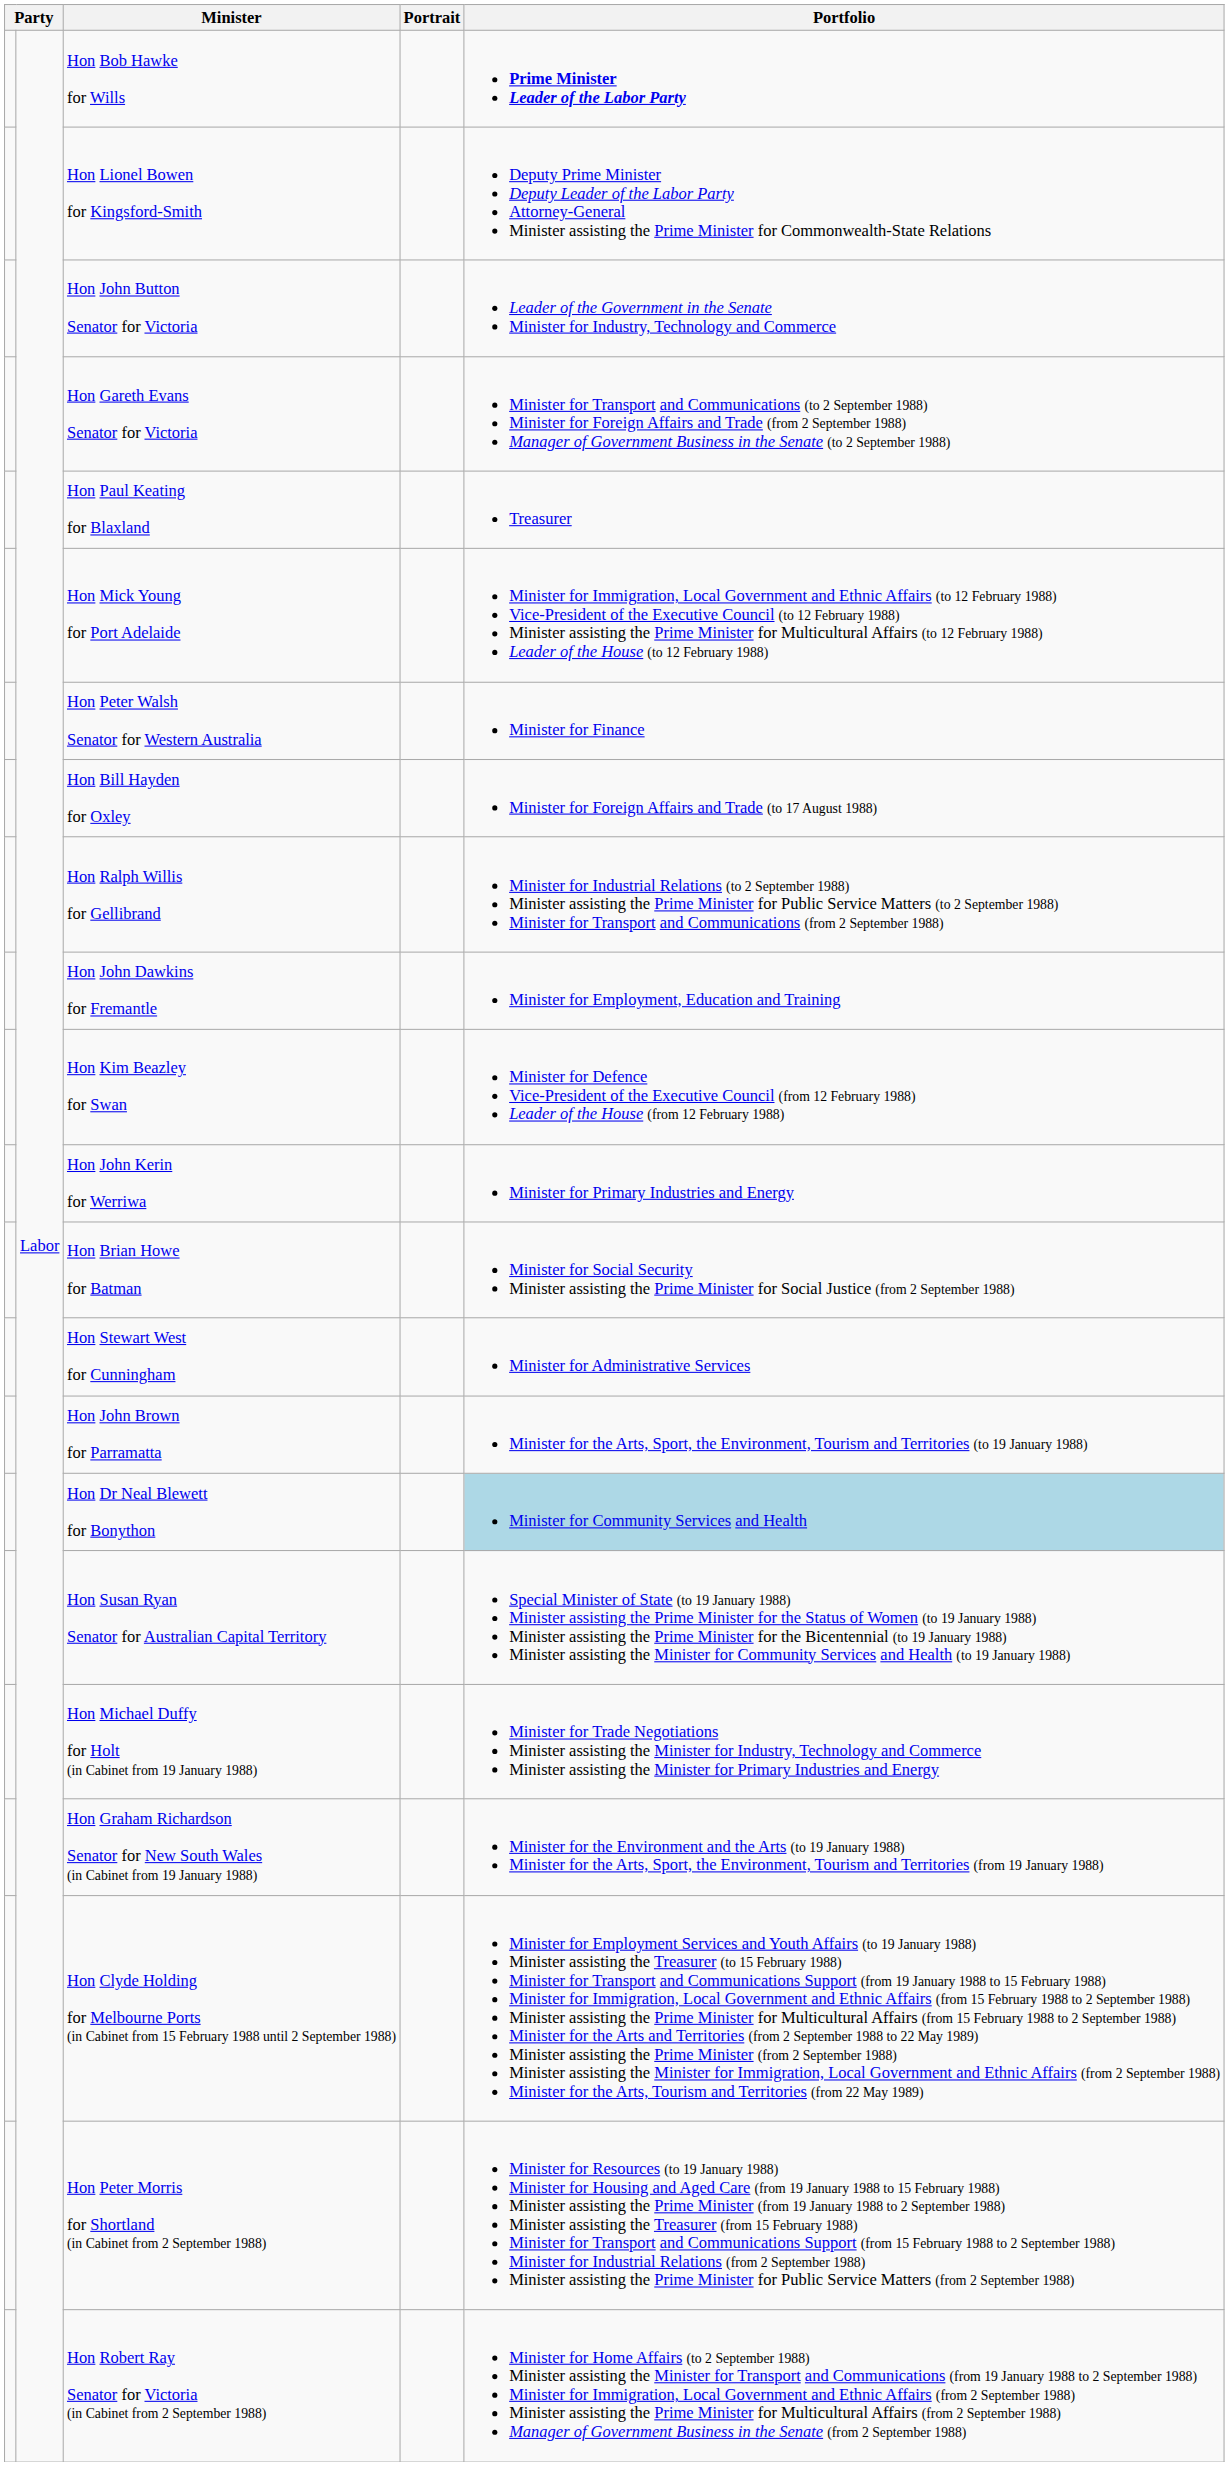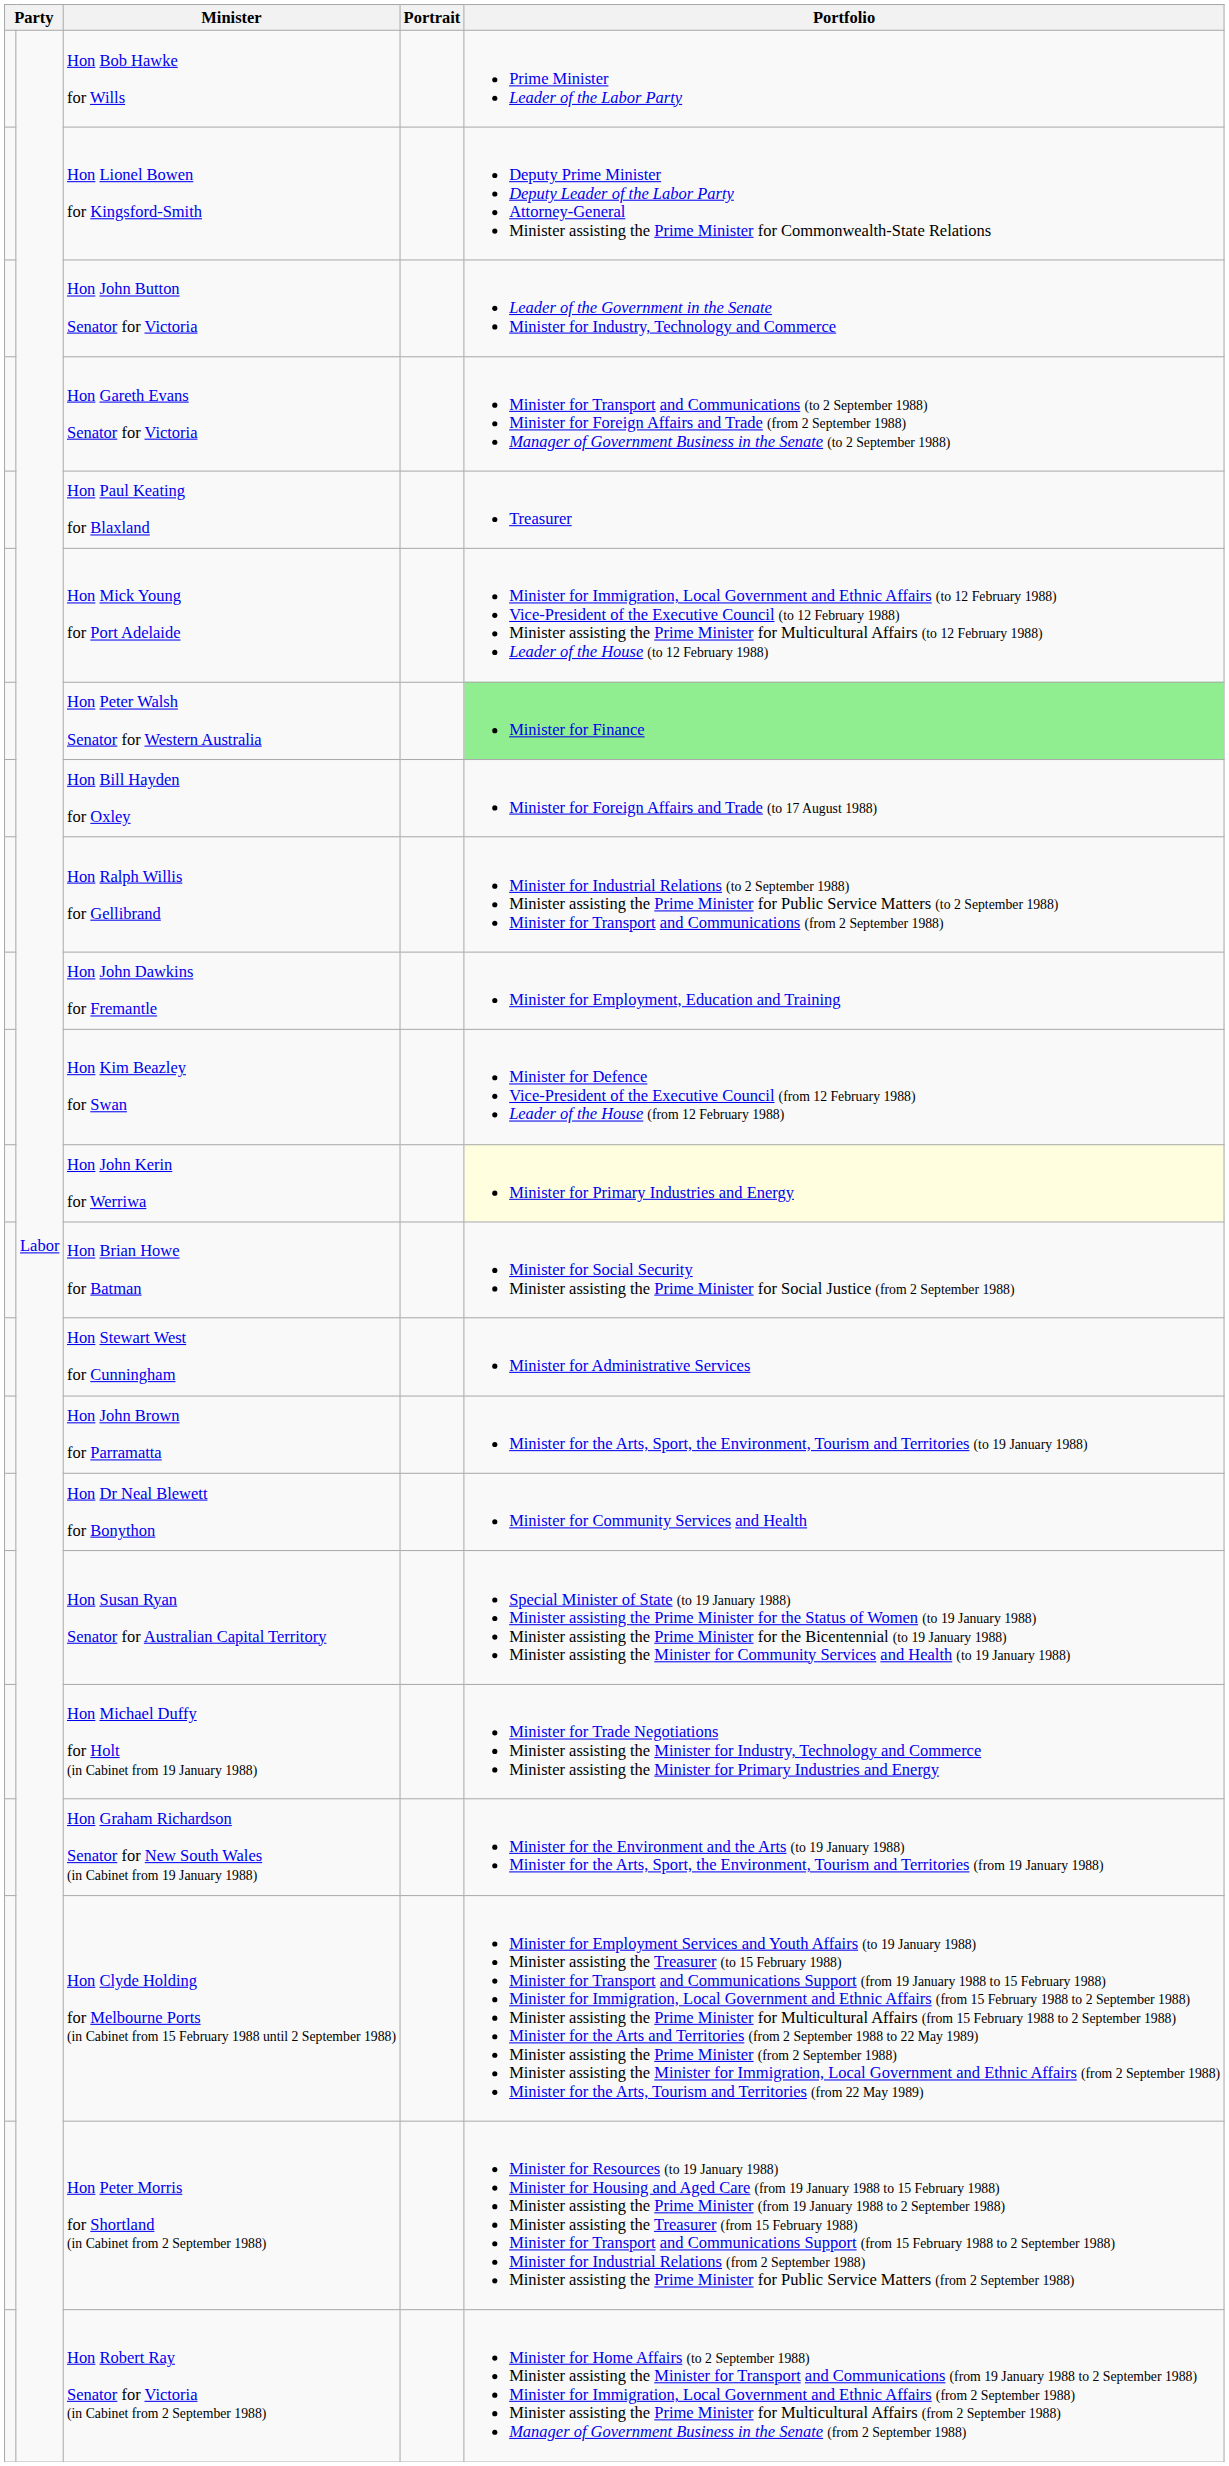(844, 88) bold -> (844, 88) normal
(844, 730) no background -> (844, 730) lightgreen background
(844, 1192) no background -> (844, 1192) lightyellow background
(844, 1521) lightblue background -> (844, 1521) no background
